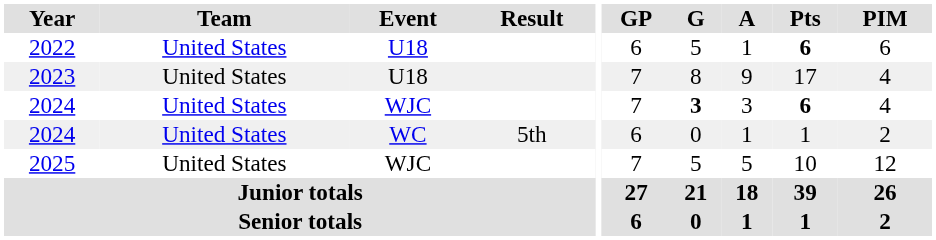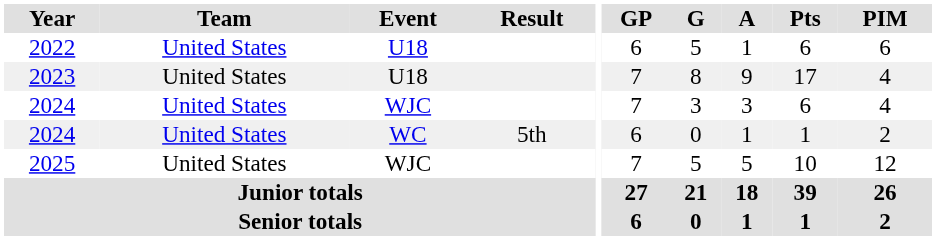(805, 47) bold -> (805, 47) normal
(696, 105) bold -> (696, 105) normal
(805, 105) bold -> (805, 105) normal
